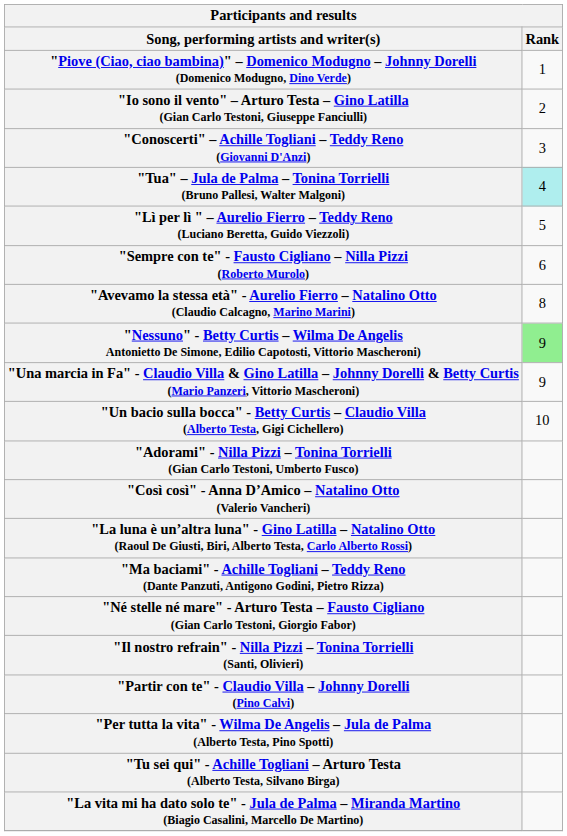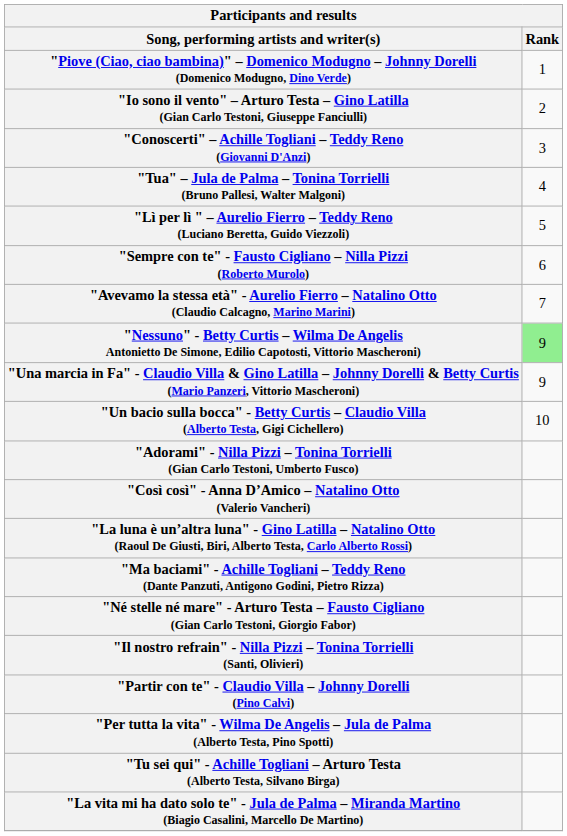(542, 186) paleturquoise background -> (542, 186) no background
(542, 303) 8 -> (542, 303) 7
